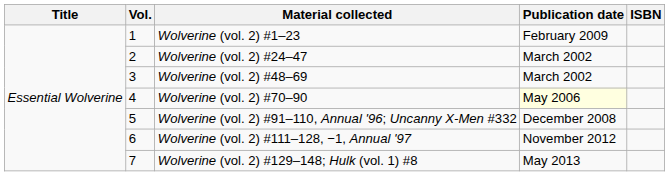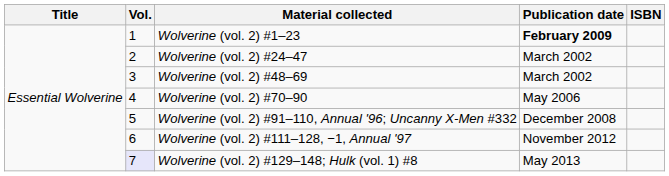(565, 35) normal -> (567, 35) bold
(552, 98) lightyellow background -> (552, 98) no background
(132, 160) no background -> (132, 160) lavender background
